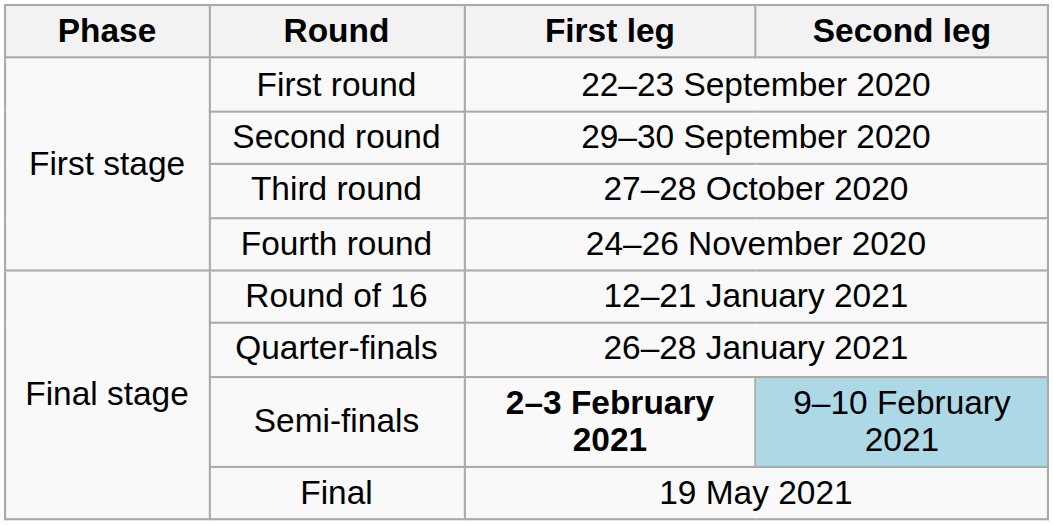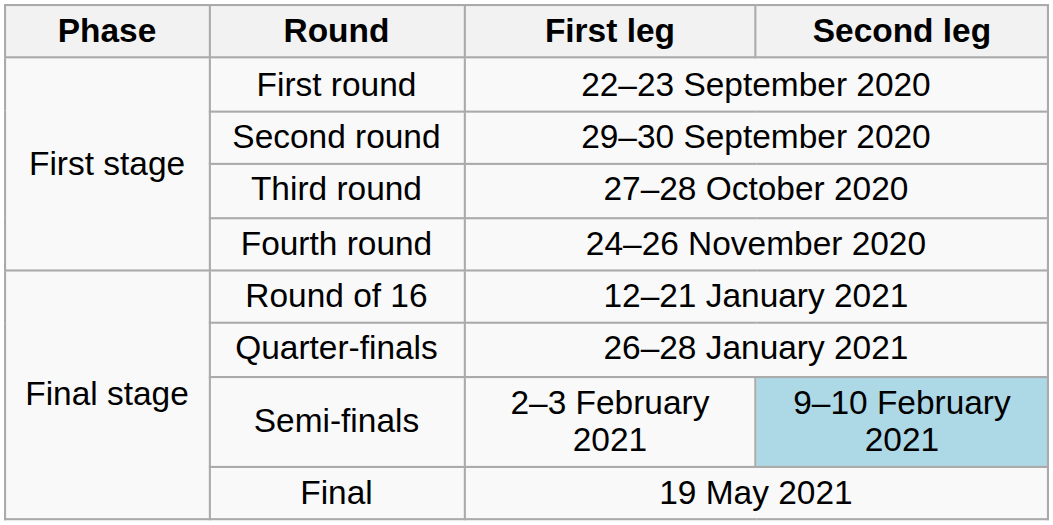(610, 421) bold -> (610, 421) normal
